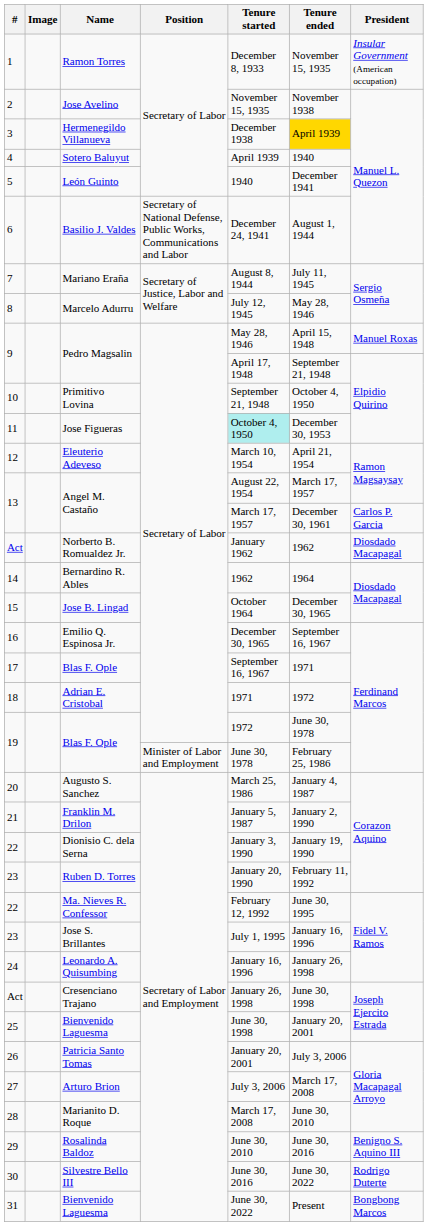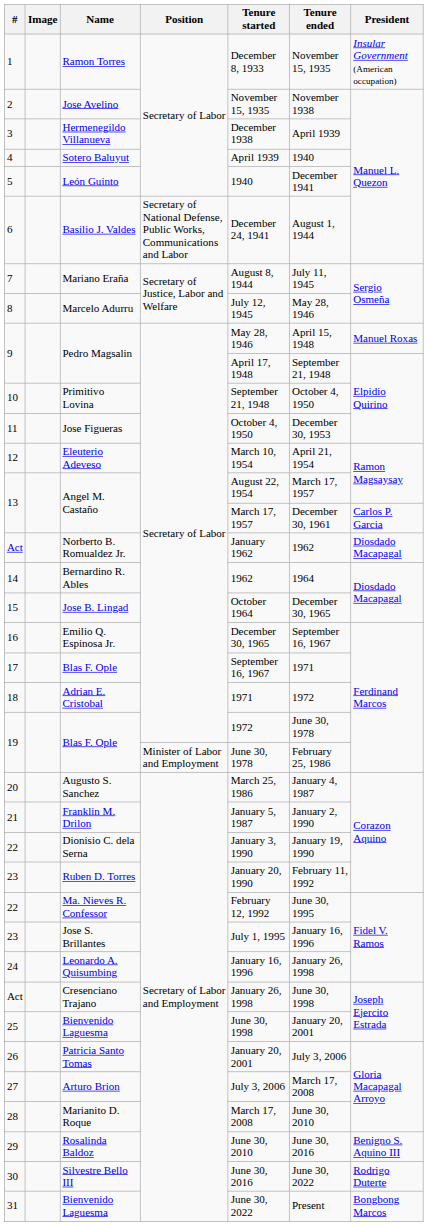(316, 134) gold background -> (316, 134) no background
(254, 428) paleturquoise background -> (254, 428) no background
